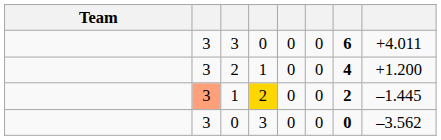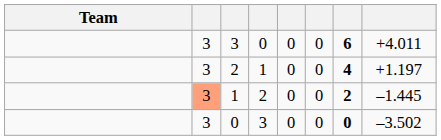(399, 69) +1.200 -> (399, 69) +1.197
(263, 95) gold background -> (263, 95) no background
(399, 122) –3.562 -> (399, 122) –3.502
